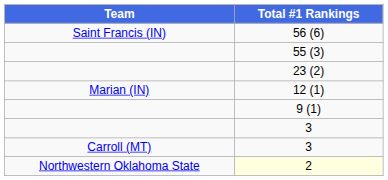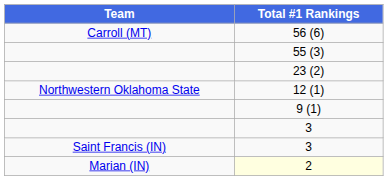(119, 33) Saint Francis (IN) -> (119, 33) Carroll (MT)
(119, 90) Marian (IN) -> (119, 90) Northwestern Oklahoma State
(119, 147) Carroll (MT) -> (119, 147) Saint Francis (IN)
(119, 166) Northwestern Oklahoma State -> (119, 166) Marian (IN)
